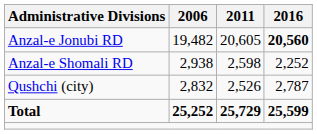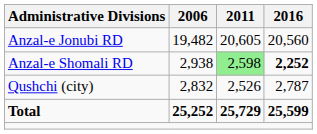(288, 39) bold -> (288, 39) normal
(244, 63) no background -> (244, 63) lightgreen background
(292, 63) normal -> (292, 63) bold
